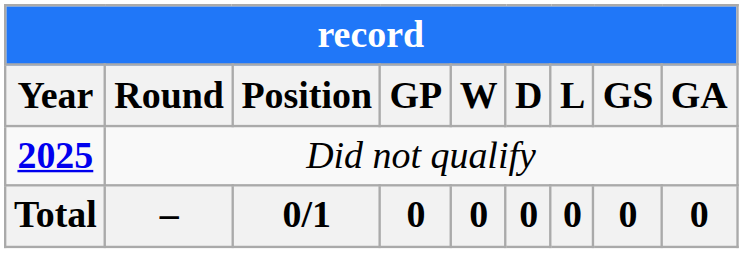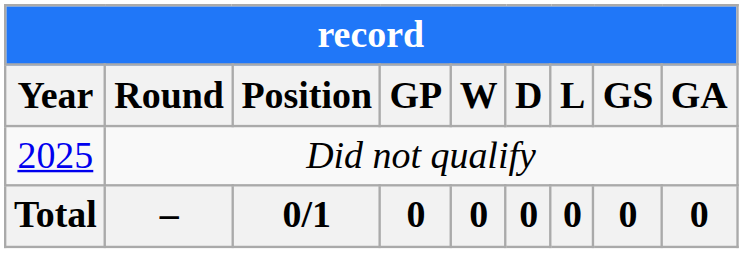(55, 154) bold -> (55, 154) normal
